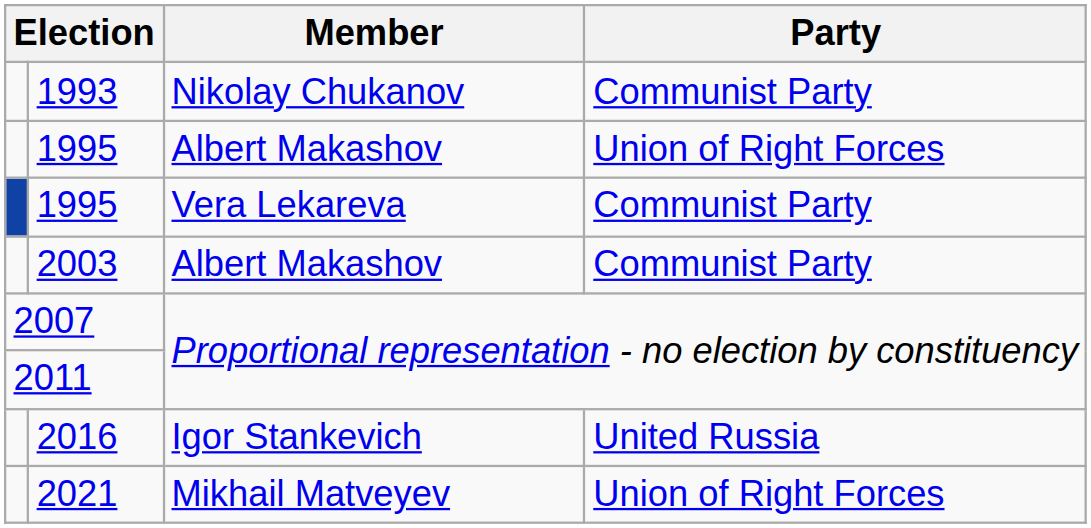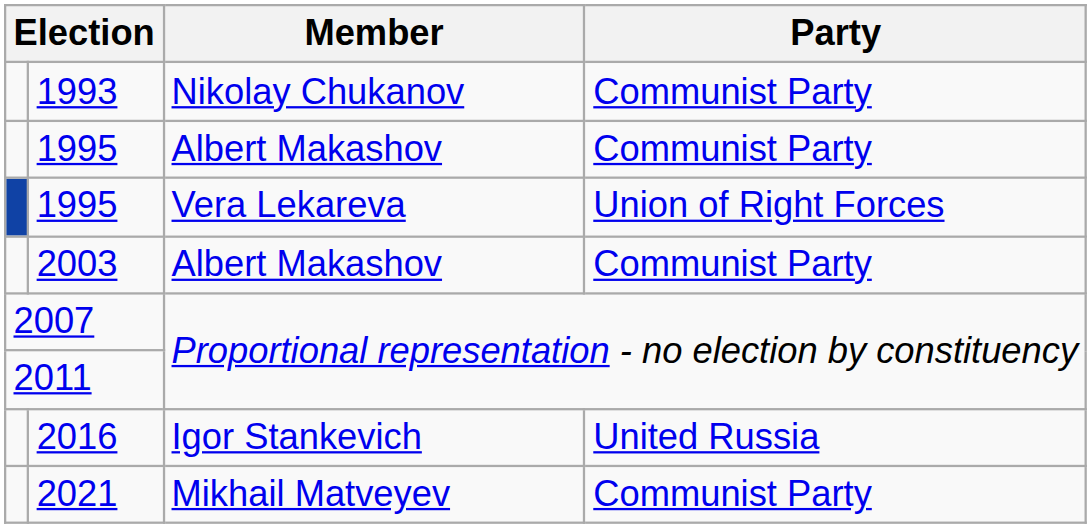(769, 148) Union of Right Forces -> (733, 148) Communist Party
(733, 206) Communist Party -> (769, 206) Union of Right Forces
(769, 494) Union of Right Forces -> (733, 494) Communist Party
